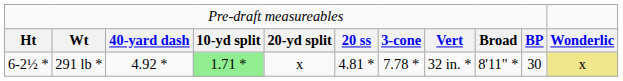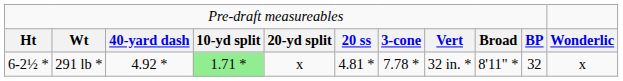(534, 64) 30 -> (534, 64) 32
(582, 64) khaki background -> (582, 64) no background
